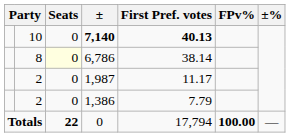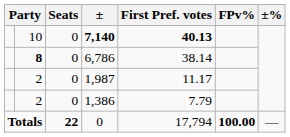(39, 57) normal -> (39, 57) bold
(75, 57) lightyellow background -> (75, 57) no background
